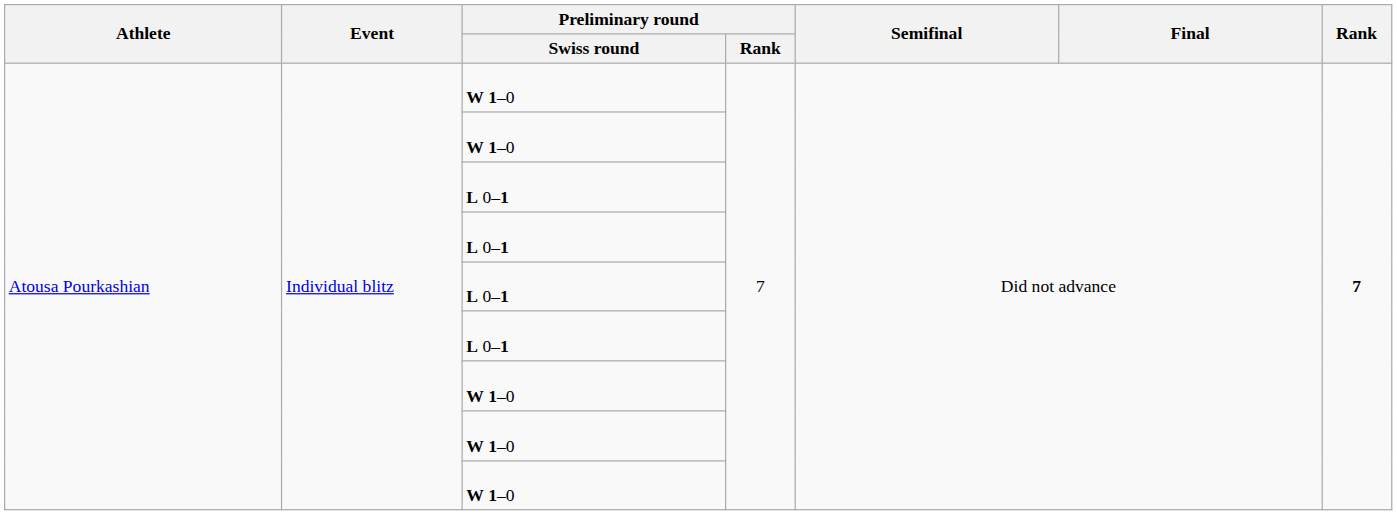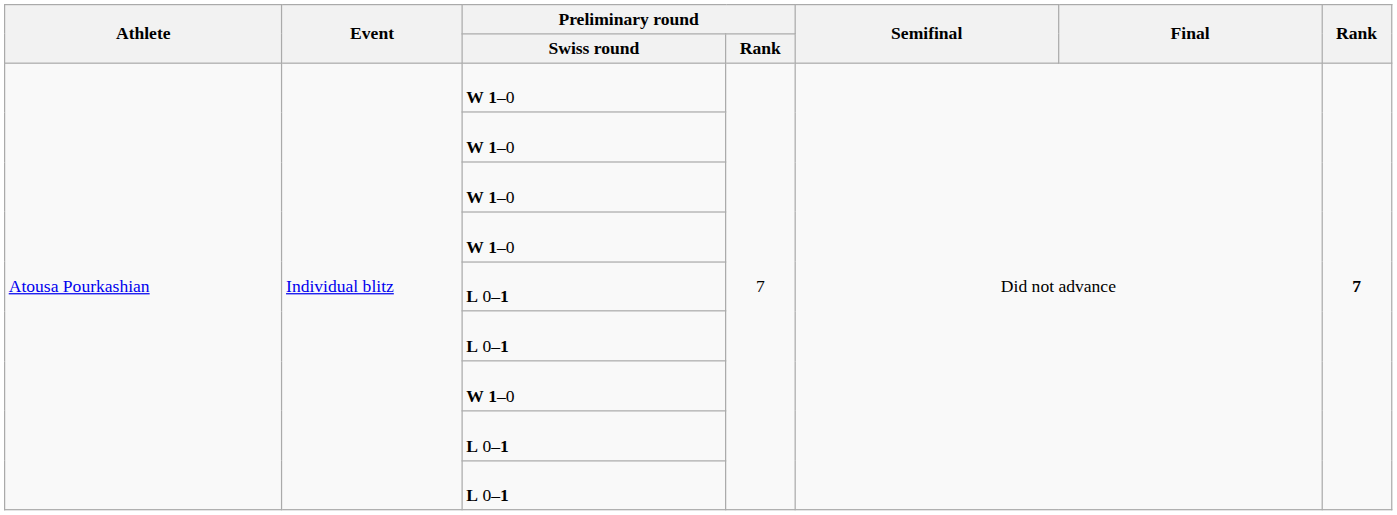(488, 197) L 0–1 -> (490, 197) W 1–0
(488, 247) L 0–1 -> (490, 247) W 1–0
(490, 446) W 1–0 -> (488, 446) L 0–1
(490, 495) W 1–0 -> (488, 495) L 0–1
